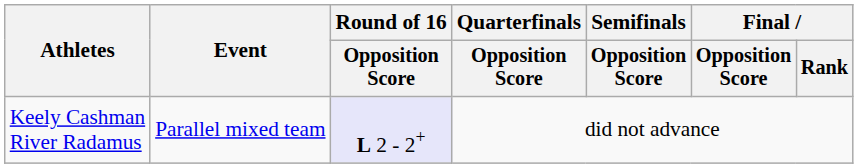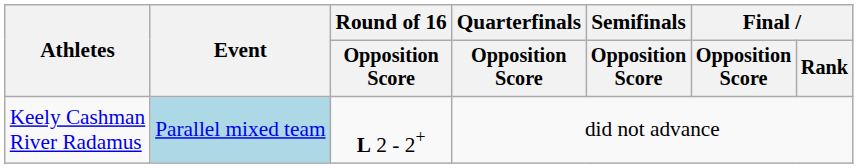(240, 129) no background -> (240, 129) lightblue background
(391, 142) lavender background -> (391, 142) no background
